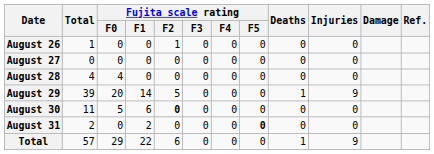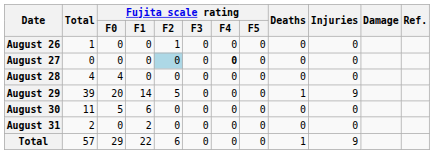(177, 61) no background -> (177, 61) lightblue background
(234, 61) normal -> (234, 61) bold
(177, 109) bold -> (177, 109) normal
(263, 125) bold -> (263, 125) normal
